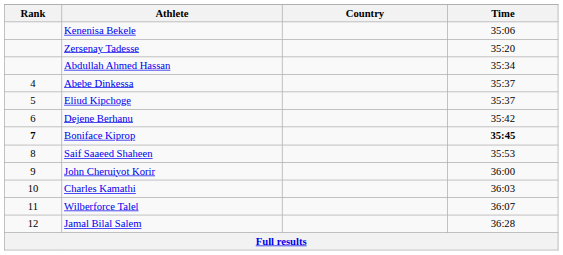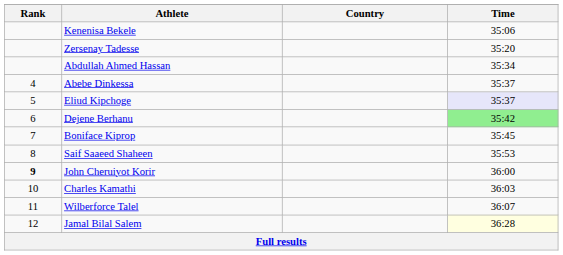(503, 101) no background -> (503, 101) lavender background
(503, 118) no background -> (503, 118) lightgreen background
(33, 136) bold -> (33, 136) normal
(503, 136) bold -> (503, 136) normal
(33, 171) normal -> (33, 171) bold
(503, 223) no background -> (503, 223) lightyellow background
